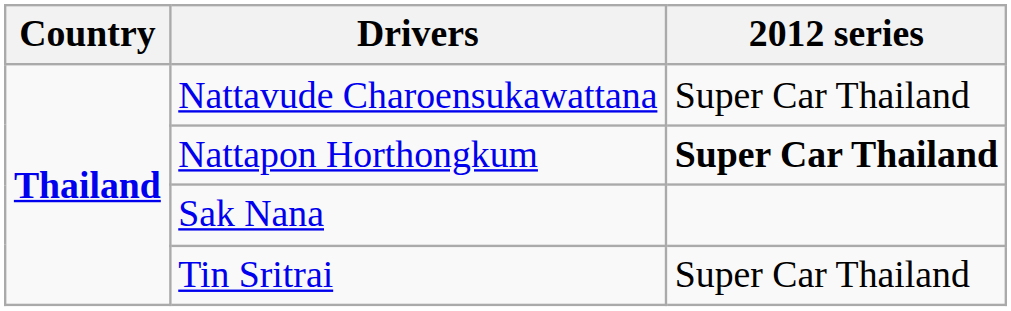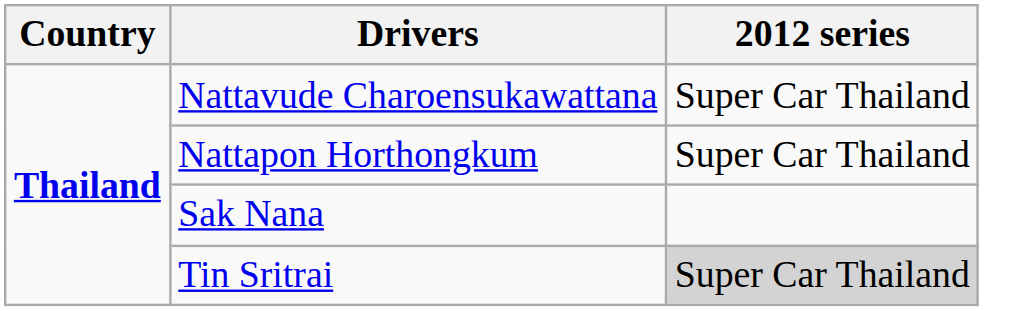(836, 154) bold -> (822, 154) normal
(822, 273) no background -> (822, 273) lightgrey background
